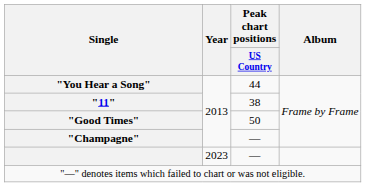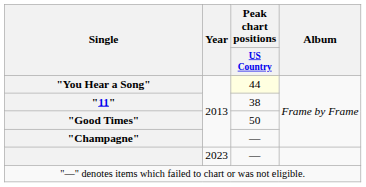(255, 84) no background -> (255, 84) lightyellow background
